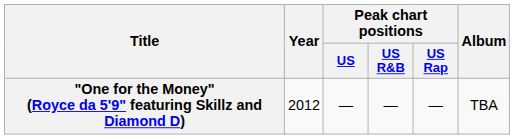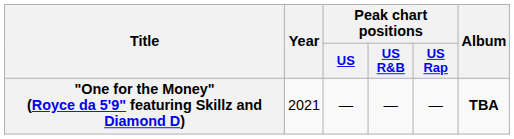(304, 106) 2012 -> (304, 106) 2021
(484, 106) normal -> (484, 106) bold
